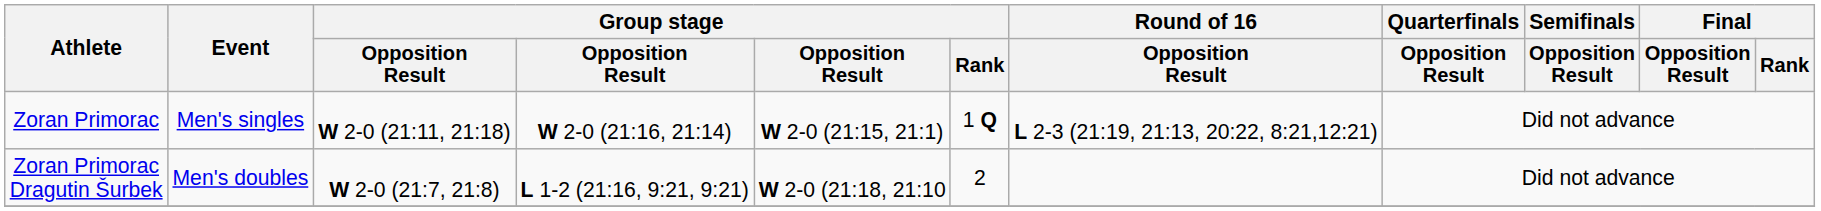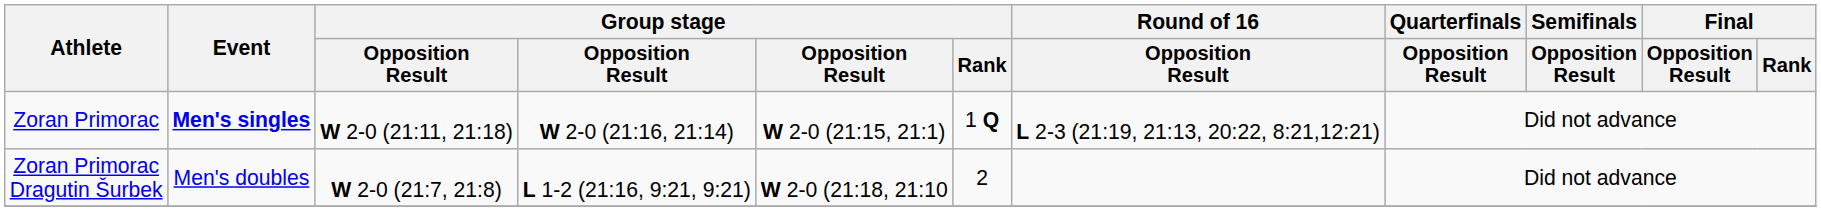(240, 121) normal -> (241, 121) bold
